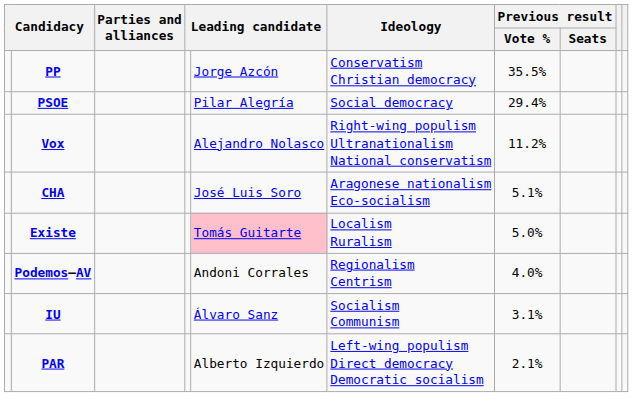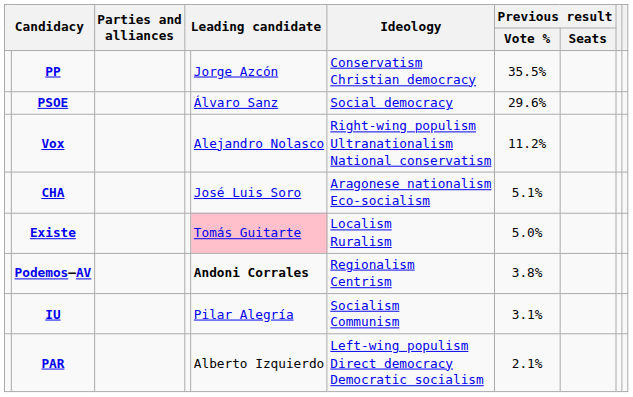(244, 103) Pilar Alegría -> (236, 103) Álvaro Sanz
(527, 103) 29.4% -> (527, 103) 29.6%
(251, 273) normal -> (251, 273) bold
(527, 273) 4.0% -> (527, 273) 3.8%
(236, 314) Álvaro Sanz -> (244, 314) Pilar Alegría
